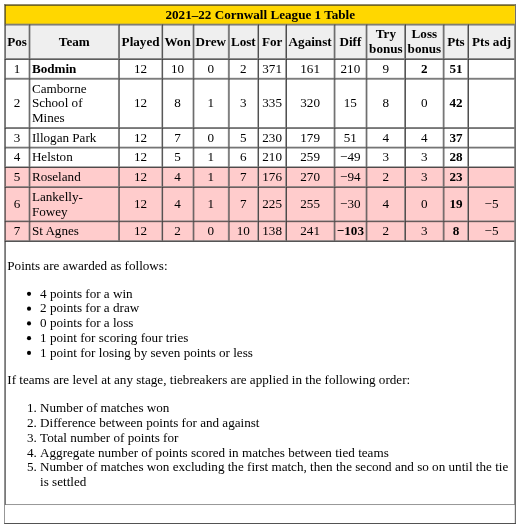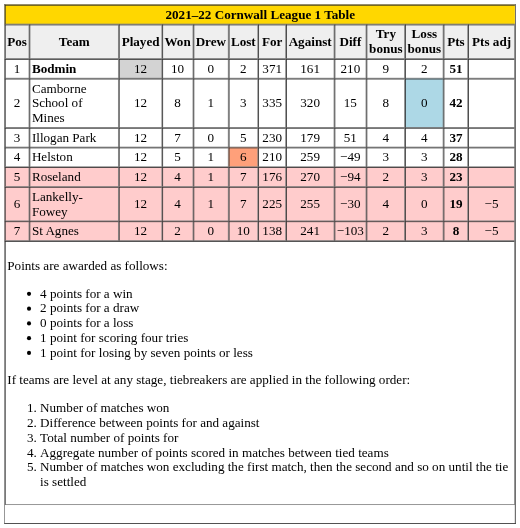(141, 68) no background -> (141, 68) lightgrey background
(424, 68) bold -> (424, 68) normal
(424, 103) no background -> (424, 103) lightblue background
(243, 157) no background -> (243, 157) lightsalmon background
(350, 231) bold -> (350, 231) normal
